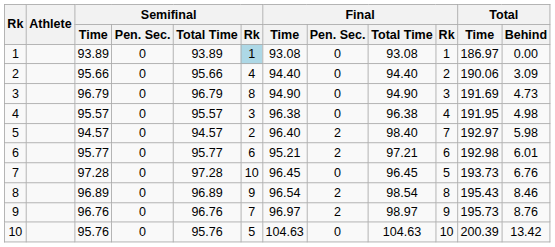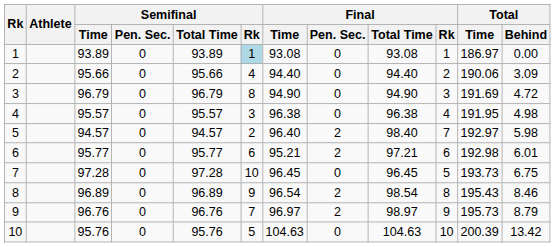(526, 94) 4.73 -> (526, 94) 4.72
(526, 173) 6.76 -> (526, 173) 6.75
(526, 213) 8.76 -> (526, 213) 8.79
